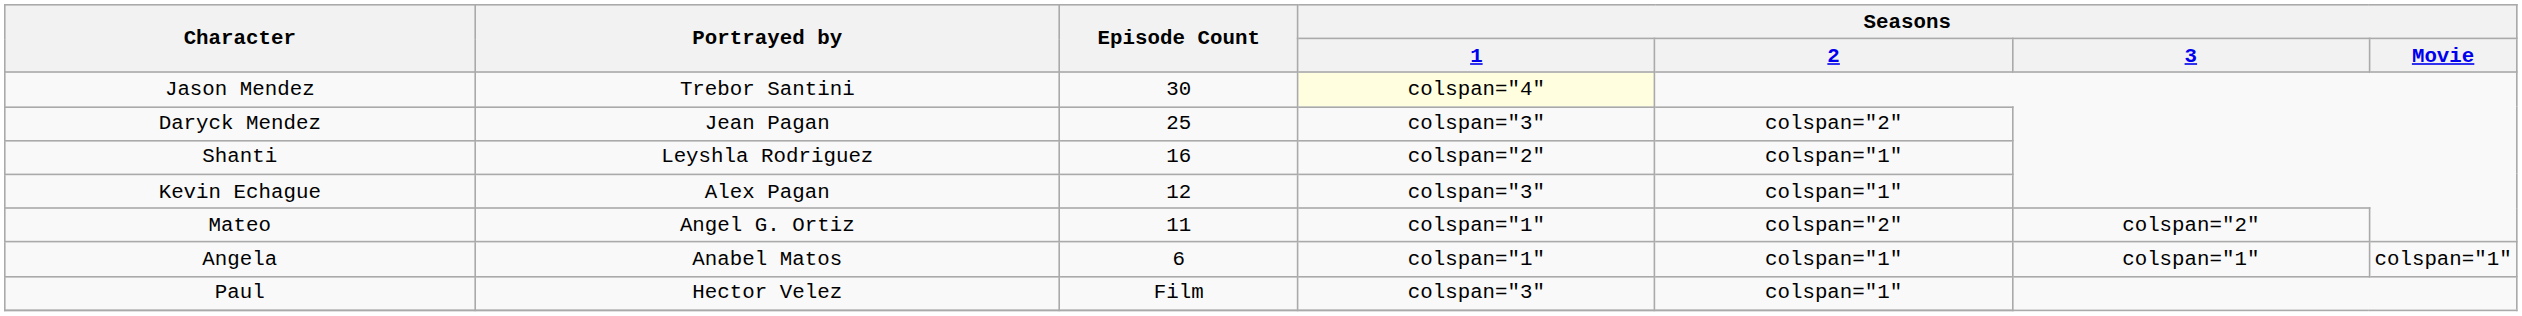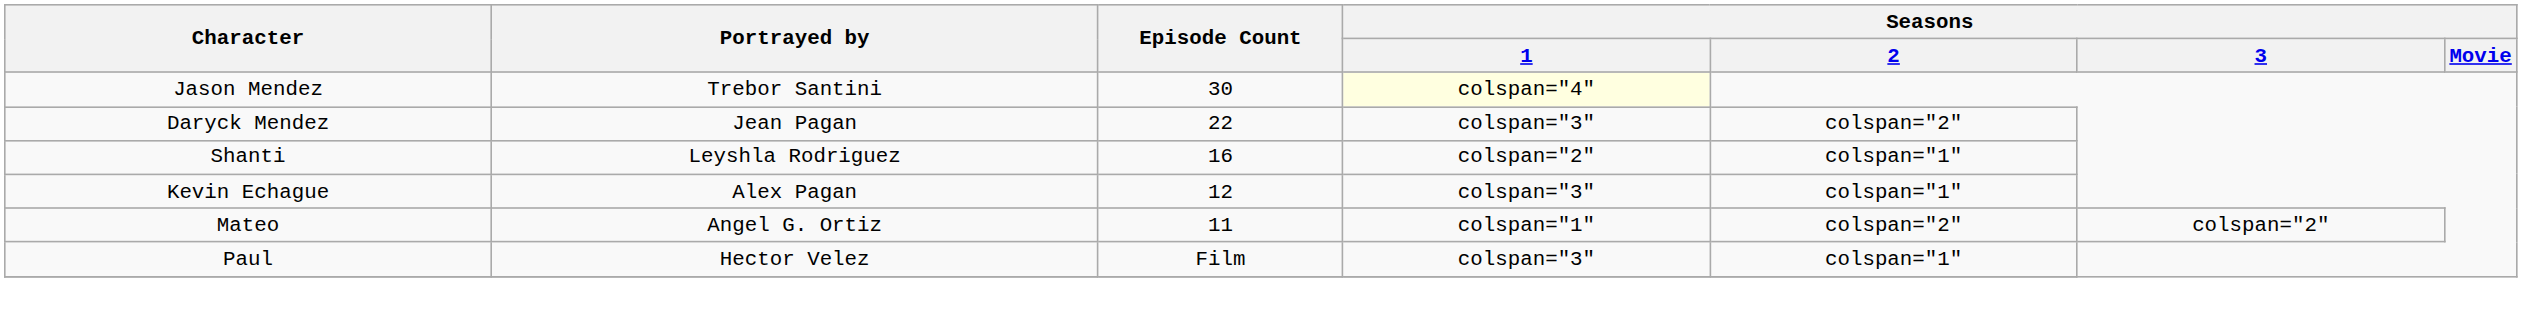(1179, 123) 25 -> (1220, 123) 22
- row: (240, 259)
